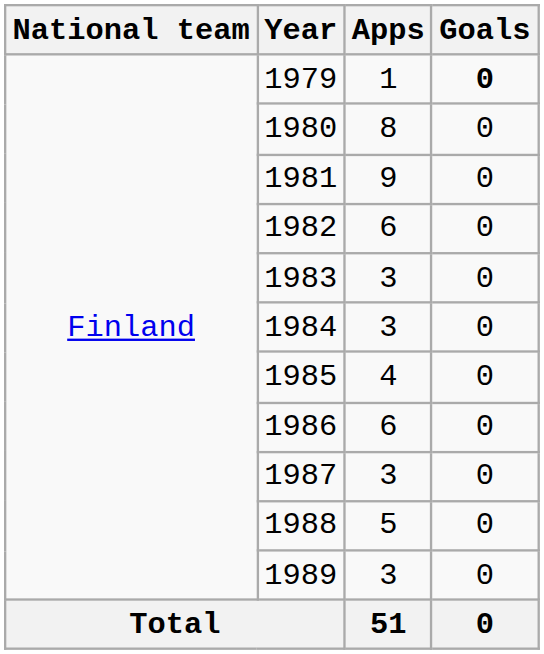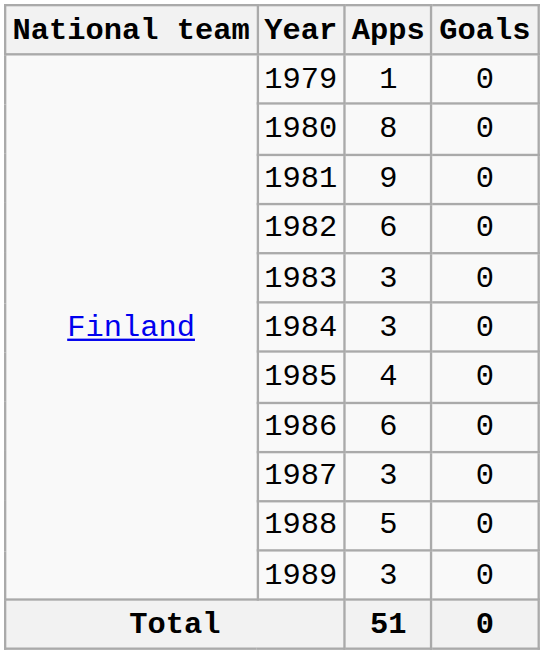(485, 80) bold -> (485, 80) normal
